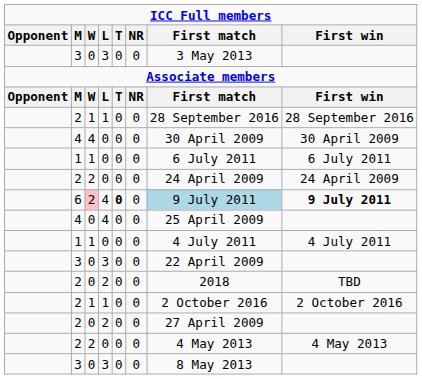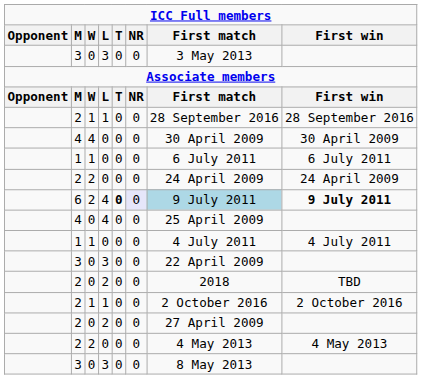(92, 200) pink background -> (92, 200) no background
(136, 200) no background -> (136, 200) lavender background
